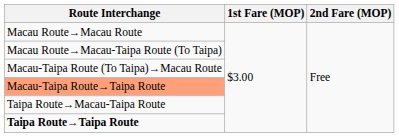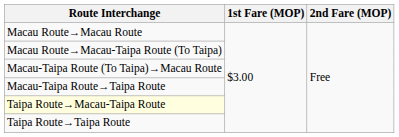(86, 86) lightsalmon background -> (86, 86) no background
(86, 104) no background -> (86, 104) lightyellow background
(73, 123) bold -> (69, 123) normal
